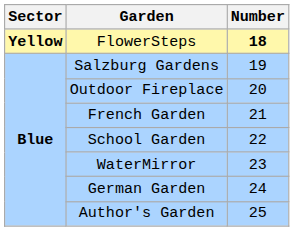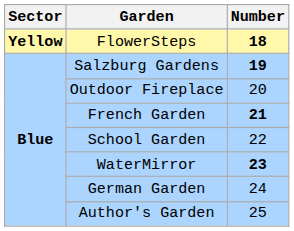(258, 66) normal -> (258, 66) bold
(258, 115) normal -> (258, 115) bold
(258, 164) normal -> (258, 164) bold
